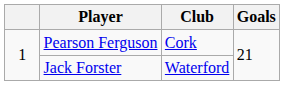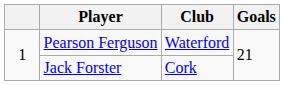(181, 42) Cork -> (197, 42) Waterford
(197, 67) Waterford -> (181, 67) Cork
